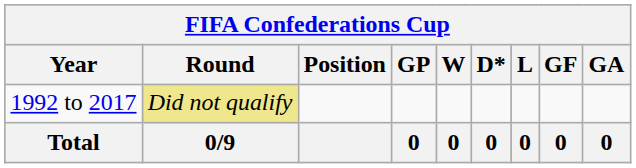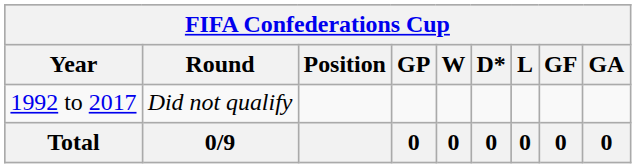(220, 103) khaki background -> (220, 103) no background
